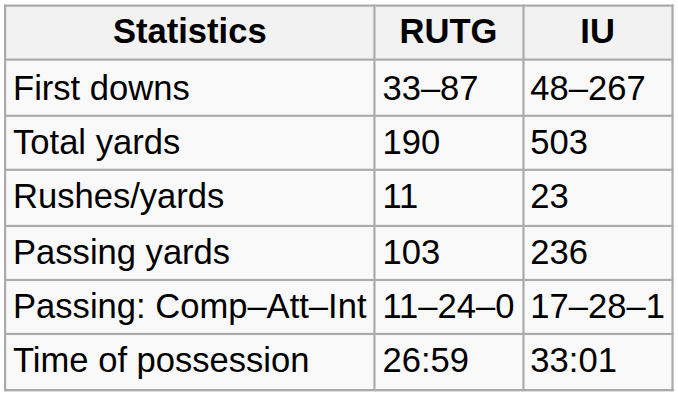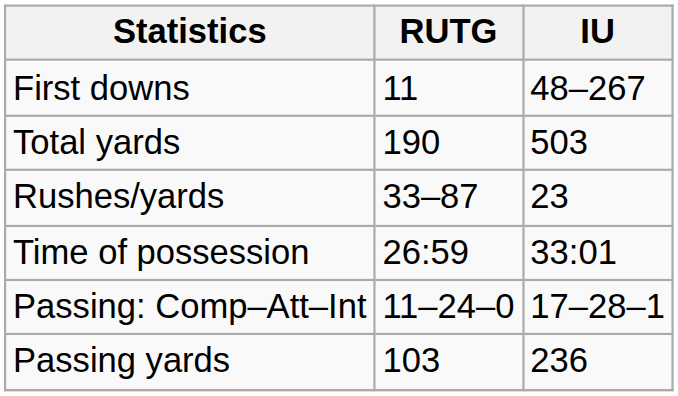(430, 87) 33–87 -> (400, 87) 11
(400, 196) 11 -> (430, 196) 33–87
rows swapped: (122, 251) <-> (161, 361)
